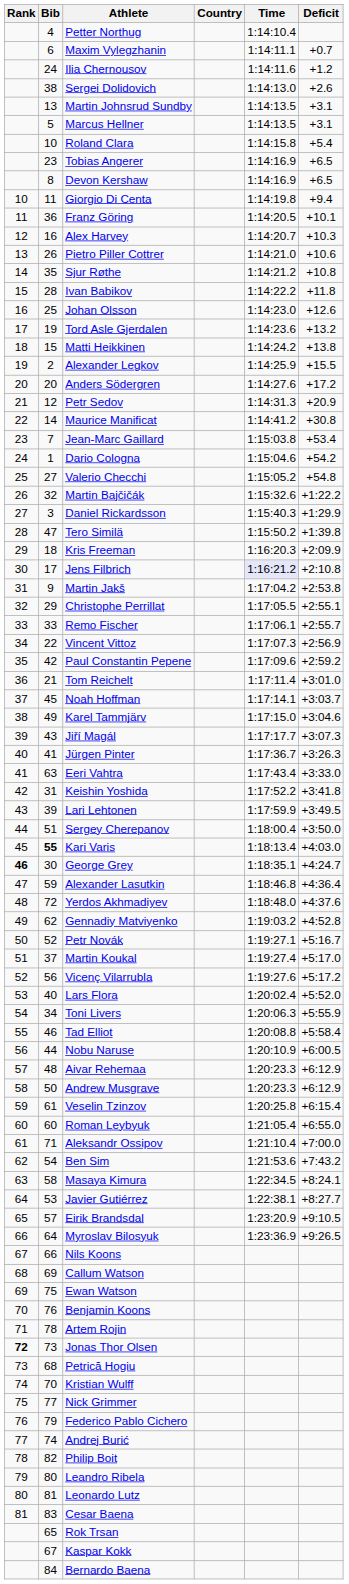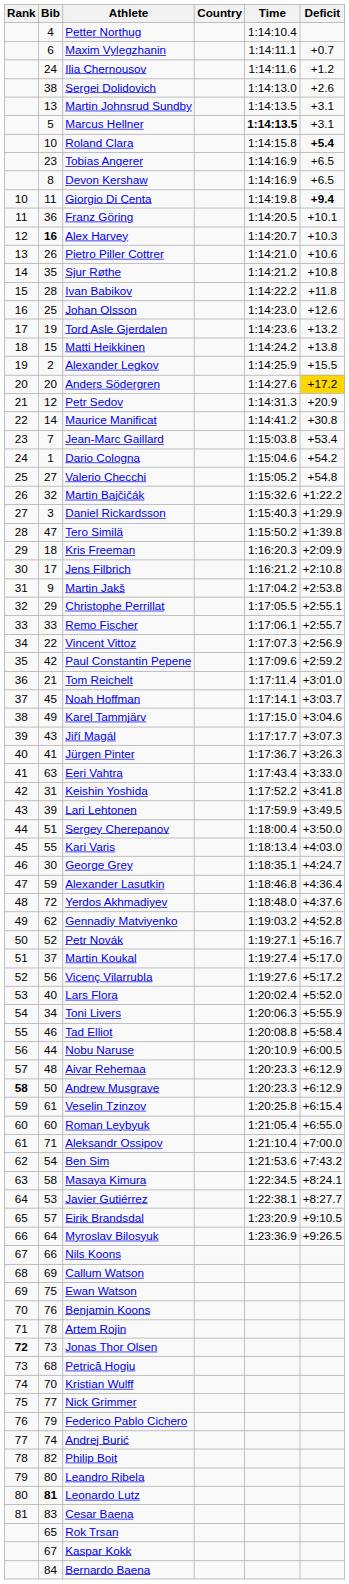(272, 124) normal -> (272, 124) bold
(321, 143) normal -> (322, 143) bold
(321, 198) normal -> (322, 198) bold
(50, 236) normal -> (50, 236) bold
(321, 384) no background -> (322, 384) gold background
(272, 569) lavender background -> (272, 569) no background
(50, 847) bold -> (50, 847) normal
(21, 865) bold -> (21, 865) normal
(21, 1088) normal -> (21, 1088) bold
(50, 1495) normal -> (50, 1495) bold
